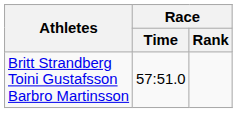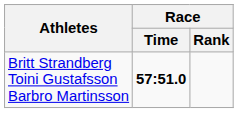(161, 80) normal -> (161, 80) bold
